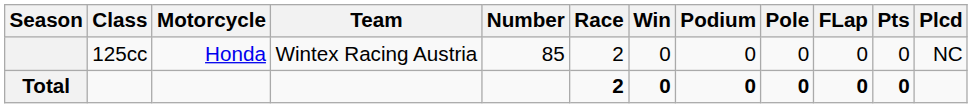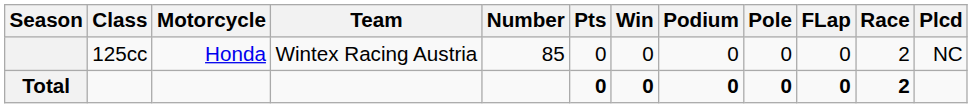columns swapped: (599, 20) <-> (894, 20)
